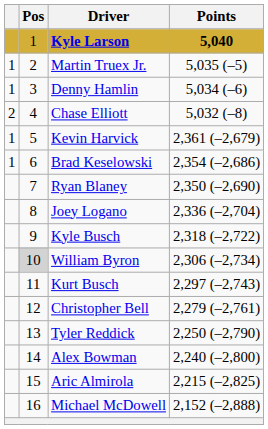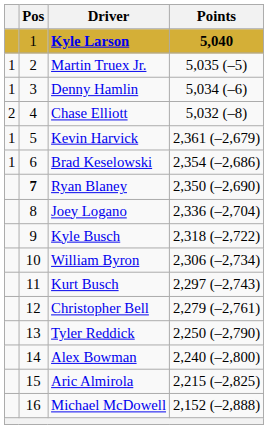(33, 187) normal -> (33, 187) bold
(33, 259) lightgrey background -> (33, 259) no background
